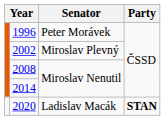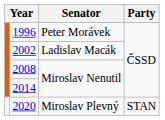(80, 50) Miroslav Plevný -> (79, 50) Ladislav Macák
(79, 106) Ladislav Macák -> (80, 106) Miroslav Plevný
(142, 106) bold -> (141, 106) normal
